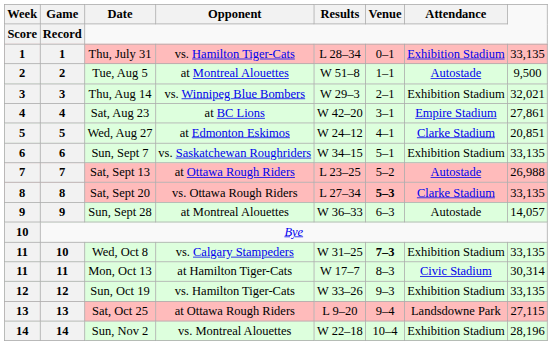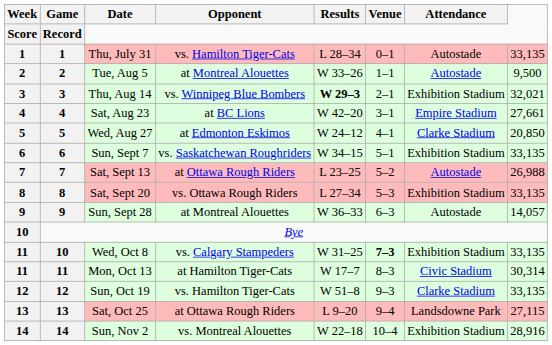(456, 53) Exhibition Stadium -> (456, 53) Autostade
(340, 73) W 51–8 -> (340, 73) W 33–26
(340, 93) normal -> (340, 93) bold
(528, 113) 27,861 -> (528, 113) 27,661
(528, 133) 20,851 -> (528, 133) 20,850
(385, 192) bold -> (385, 192) normal
(456, 192) Clarke Stadium -> (456, 192) Exhibition Stadium
(340, 291) W 33–26 -> (340, 291) W 51–8
(456, 291) Exhibition Stadium -> (456, 291) Clarke Stadium
(528, 331) 28,196 -> (528, 331) 28,916
